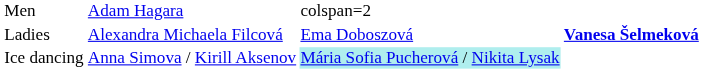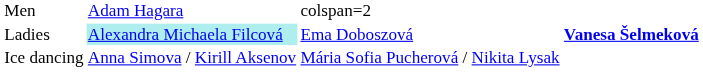(185, 34) no background -> (185, 34) paleturquoise background
(430, 57) paleturquoise background -> (430, 57) no background
